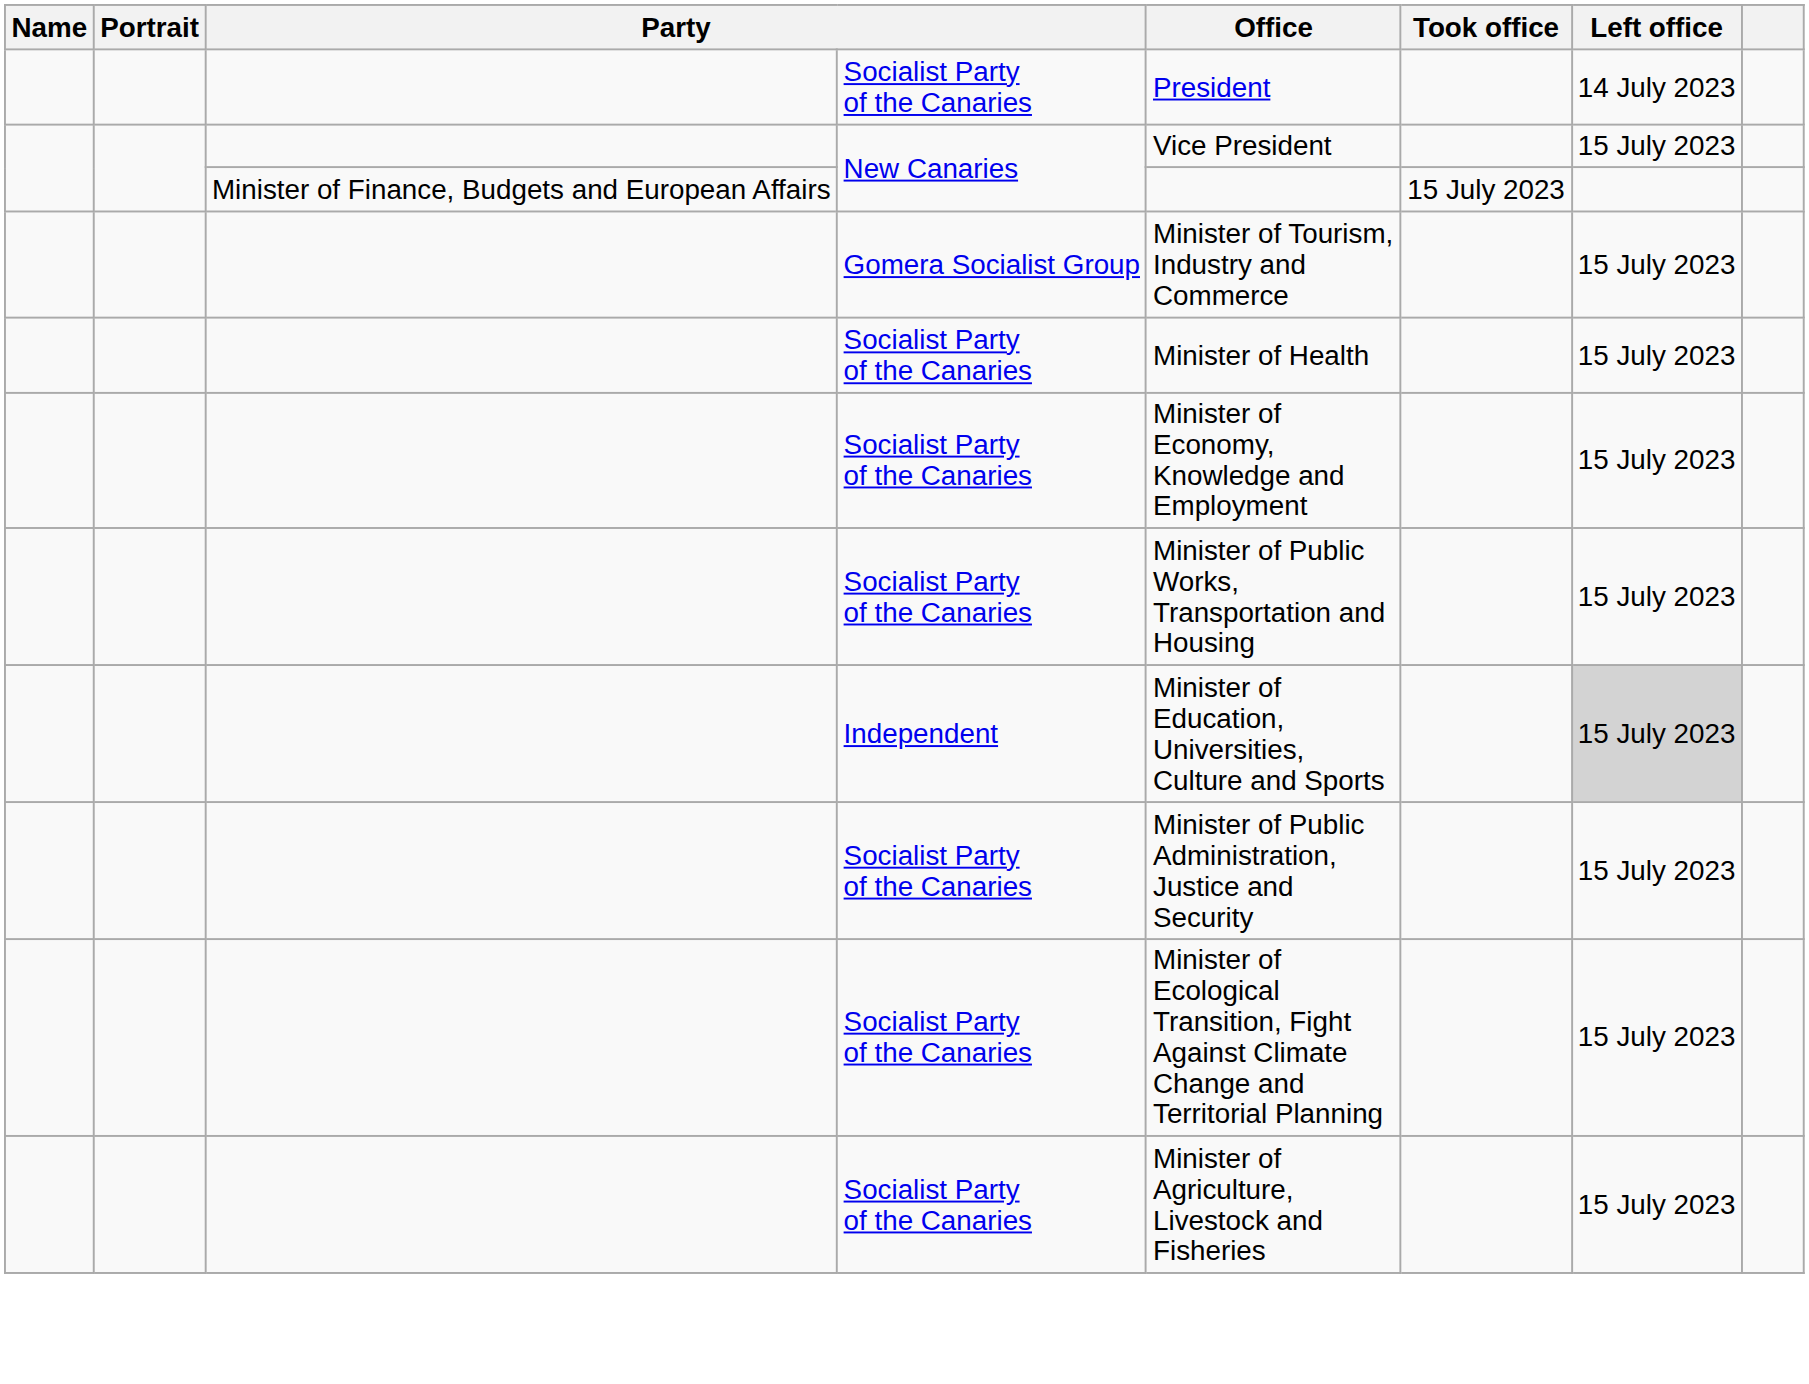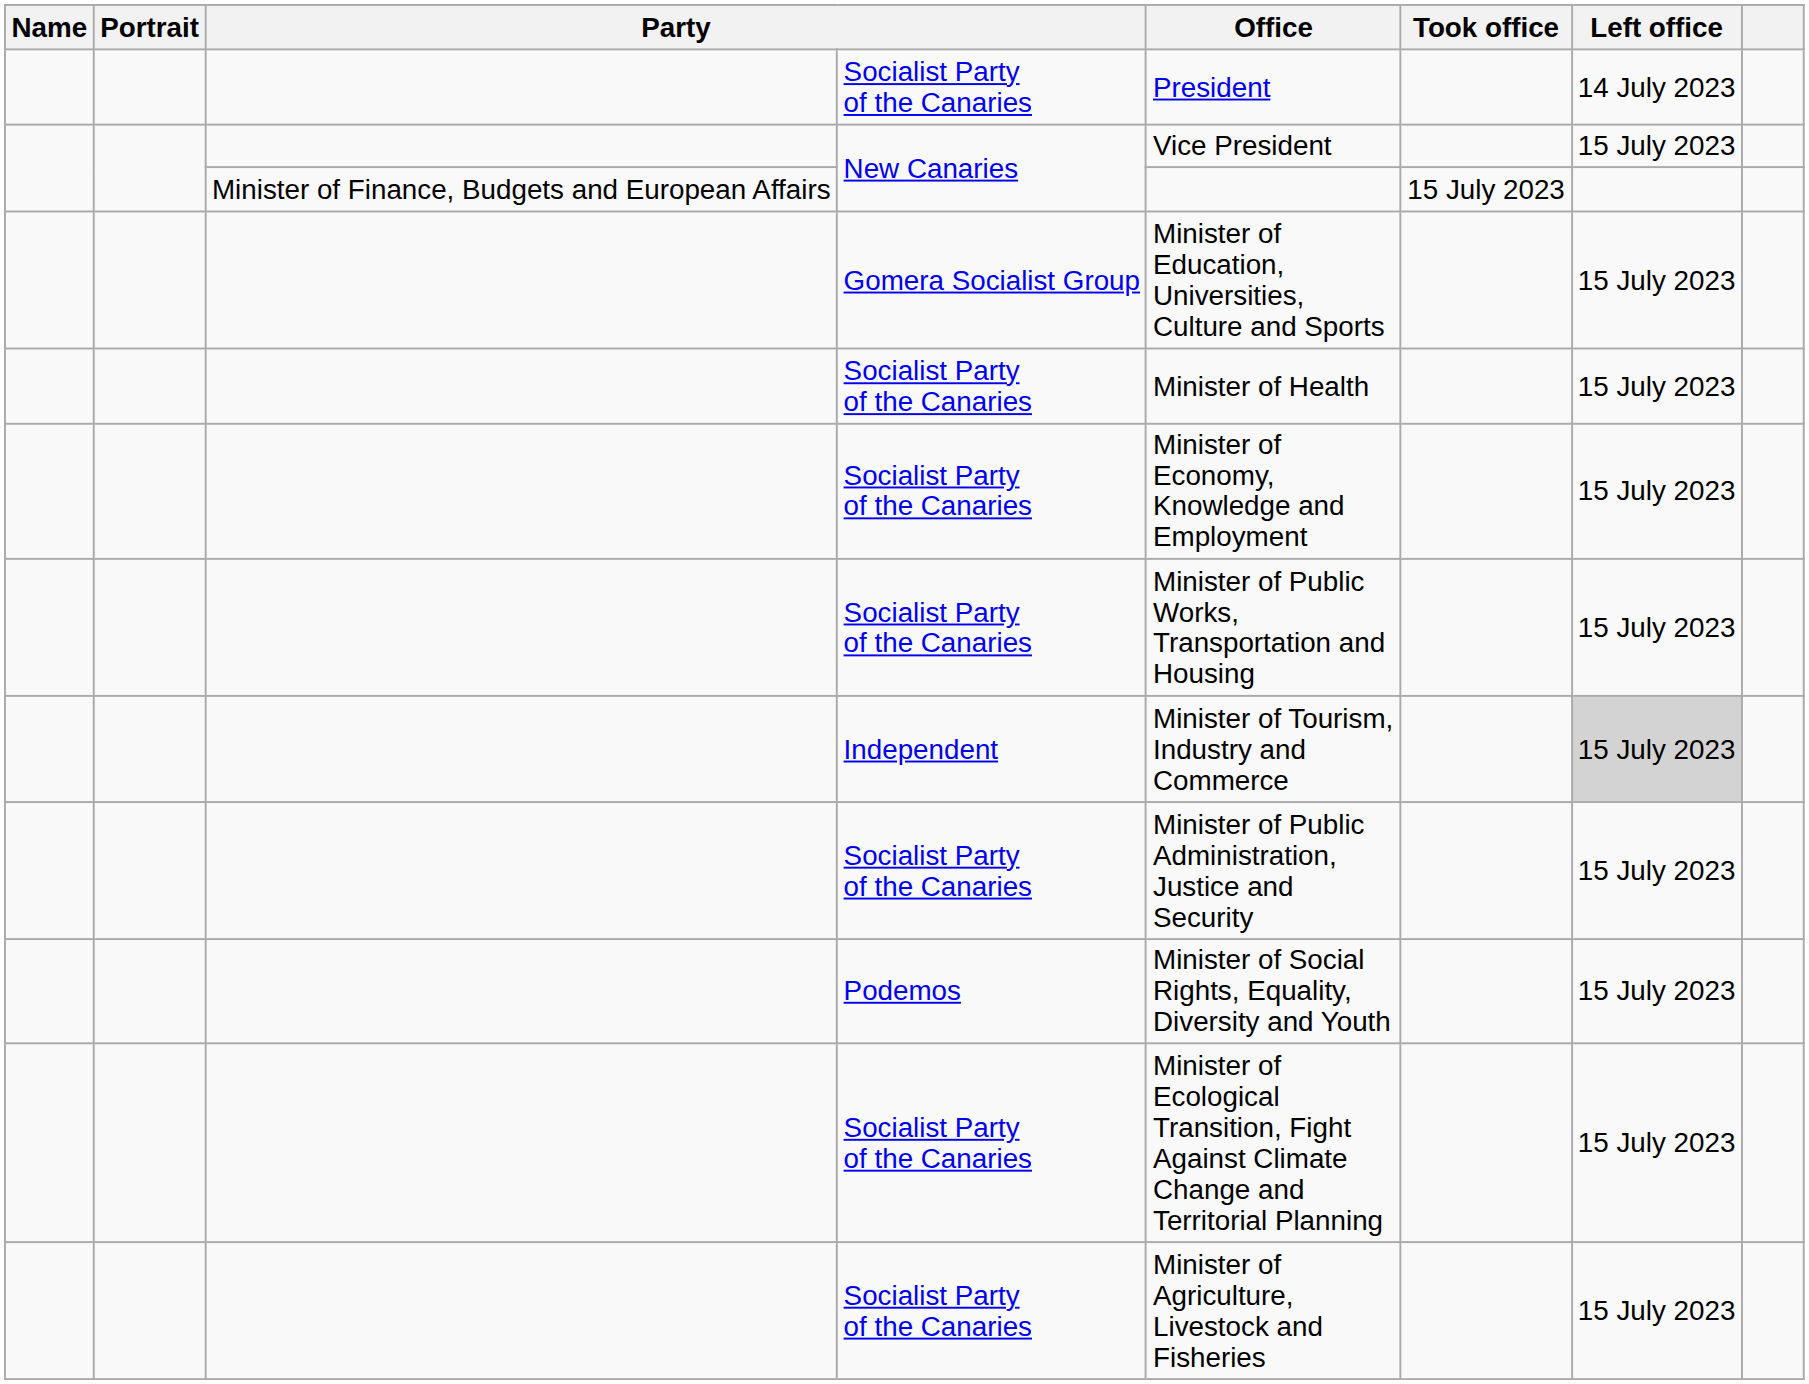(1273, 265) Minister of Tourism, Industry and Commerce -> (1269, 280) Minister of Education, Universities, Culture and Sports
(1269, 734) Minister of Education, Universities, Culture and Sports -> (1273, 749) Minister of Tourism, Industry and Commerce
+ row: (521, 991)
